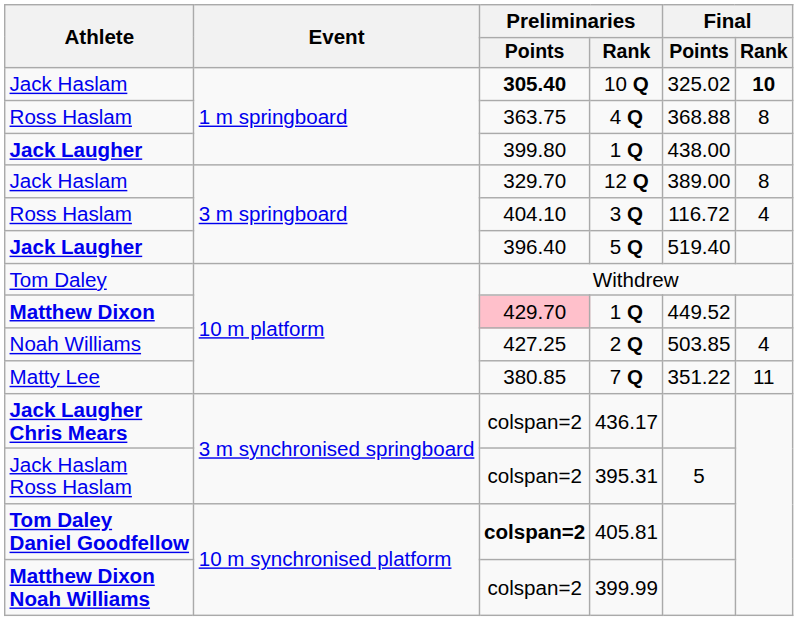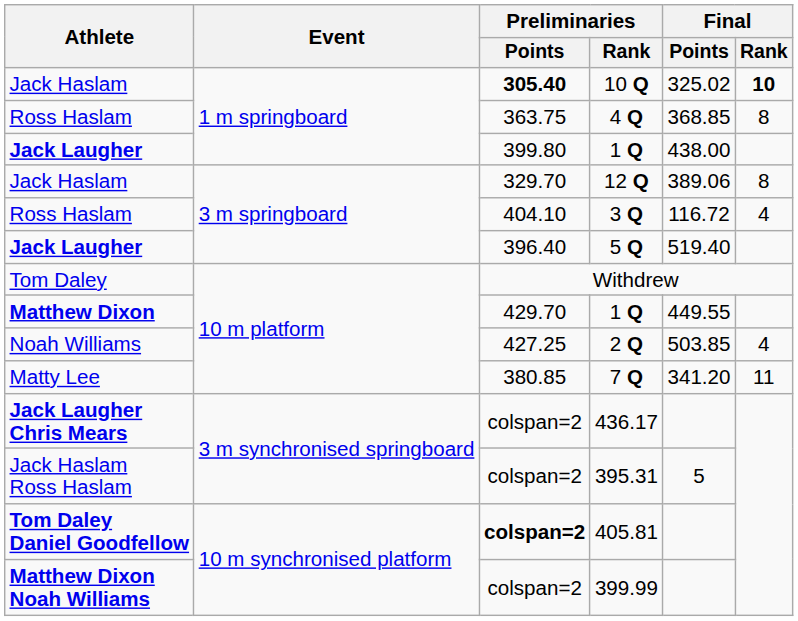(699, 117) 368.88 -> (699, 117) 368.85
(699, 182) 389.00 -> (699, 182) 389.06
(535, 312) pink background -> (535, 312) no background
(699, 312) 449.52 -> (699, 312) 449.55
(699, 377) 351.22 -> (699, 377) 341.20
